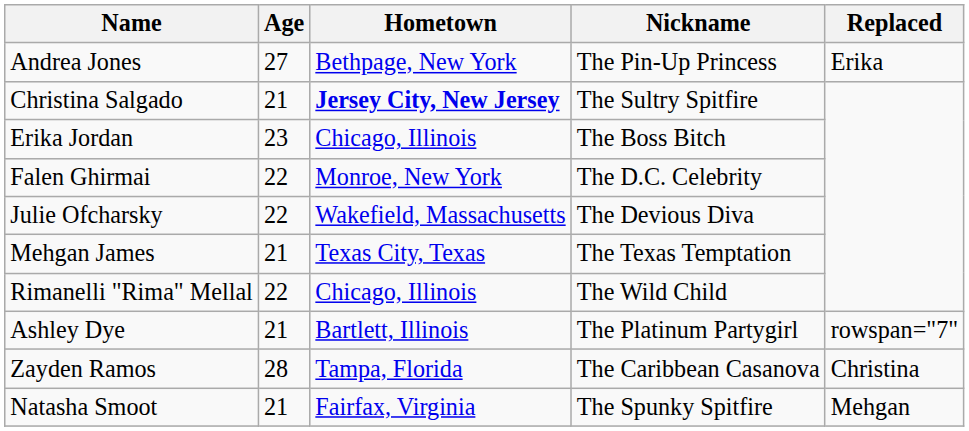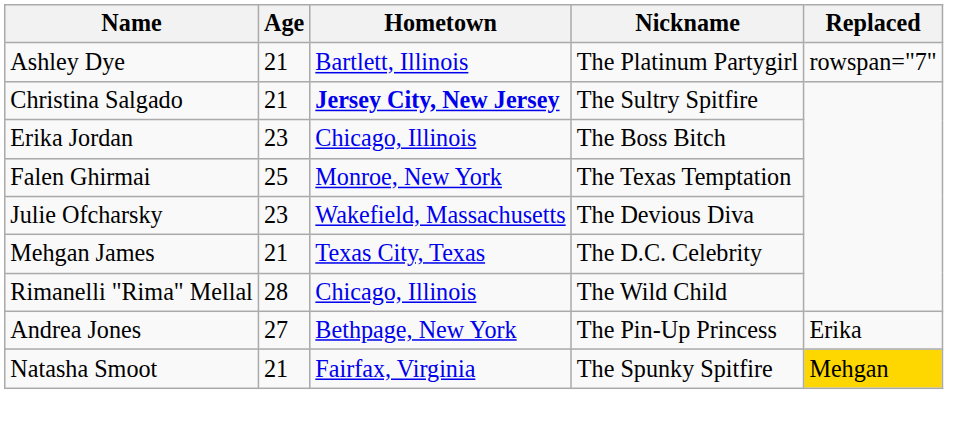rows swapped: (68, 330) <-> (76, 61)
(276, 176) 22 -> (276, 176) 25
(669, 176) The D.C. Celebrity -> (684, 176) The Texas Temptation
(276, 215) 22 -> (276, 215) 23
(684, 253) The Texas Temptation -> (669, 253) The D.C. Celebrity
(276, 291) 22 -> (276, 291) 28
- row: (83, 368)
(870, 406) no background -> (849, 368) gold background
